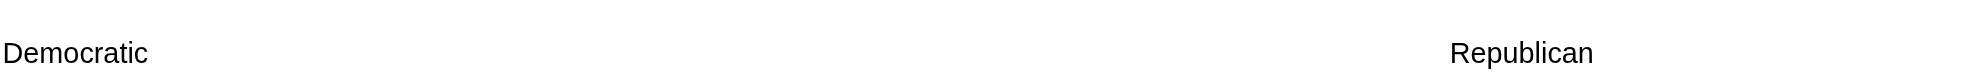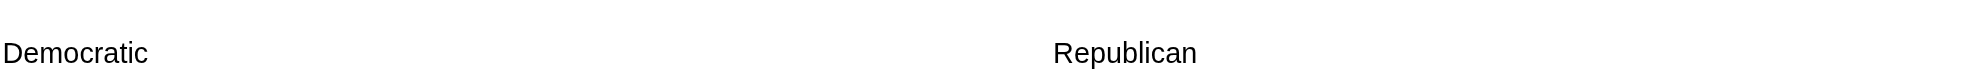columns swapped: (674, 14) <-> (1522, 14)
